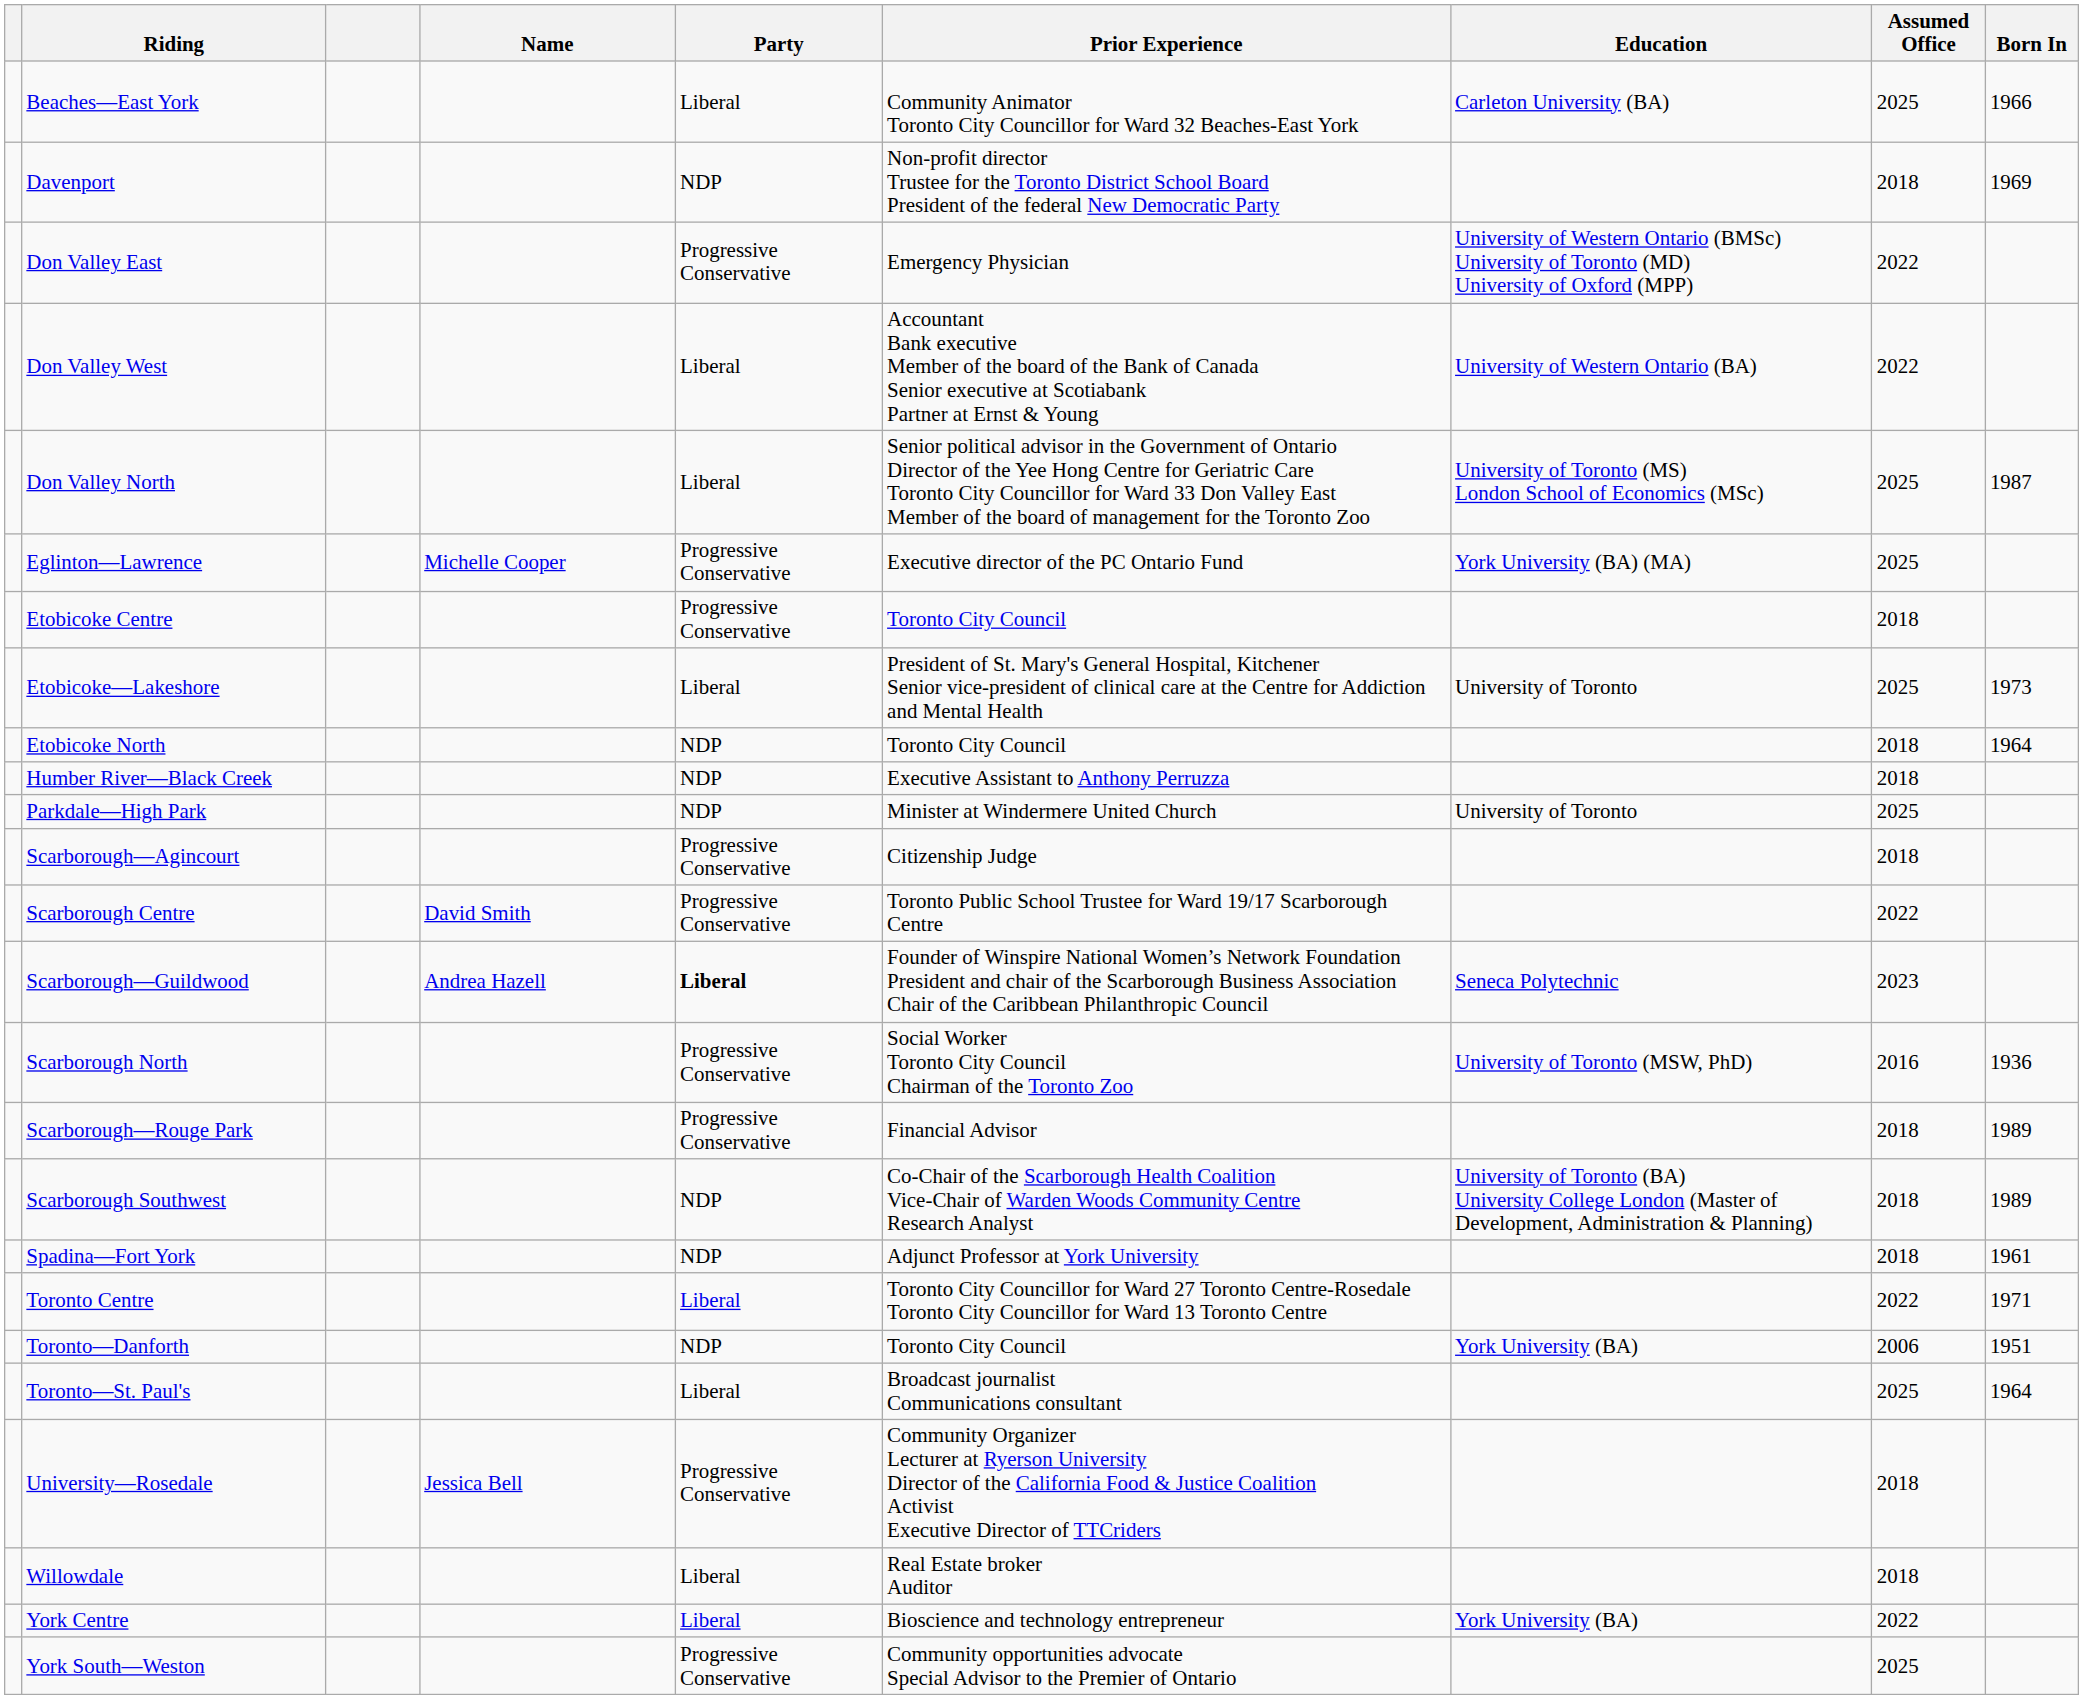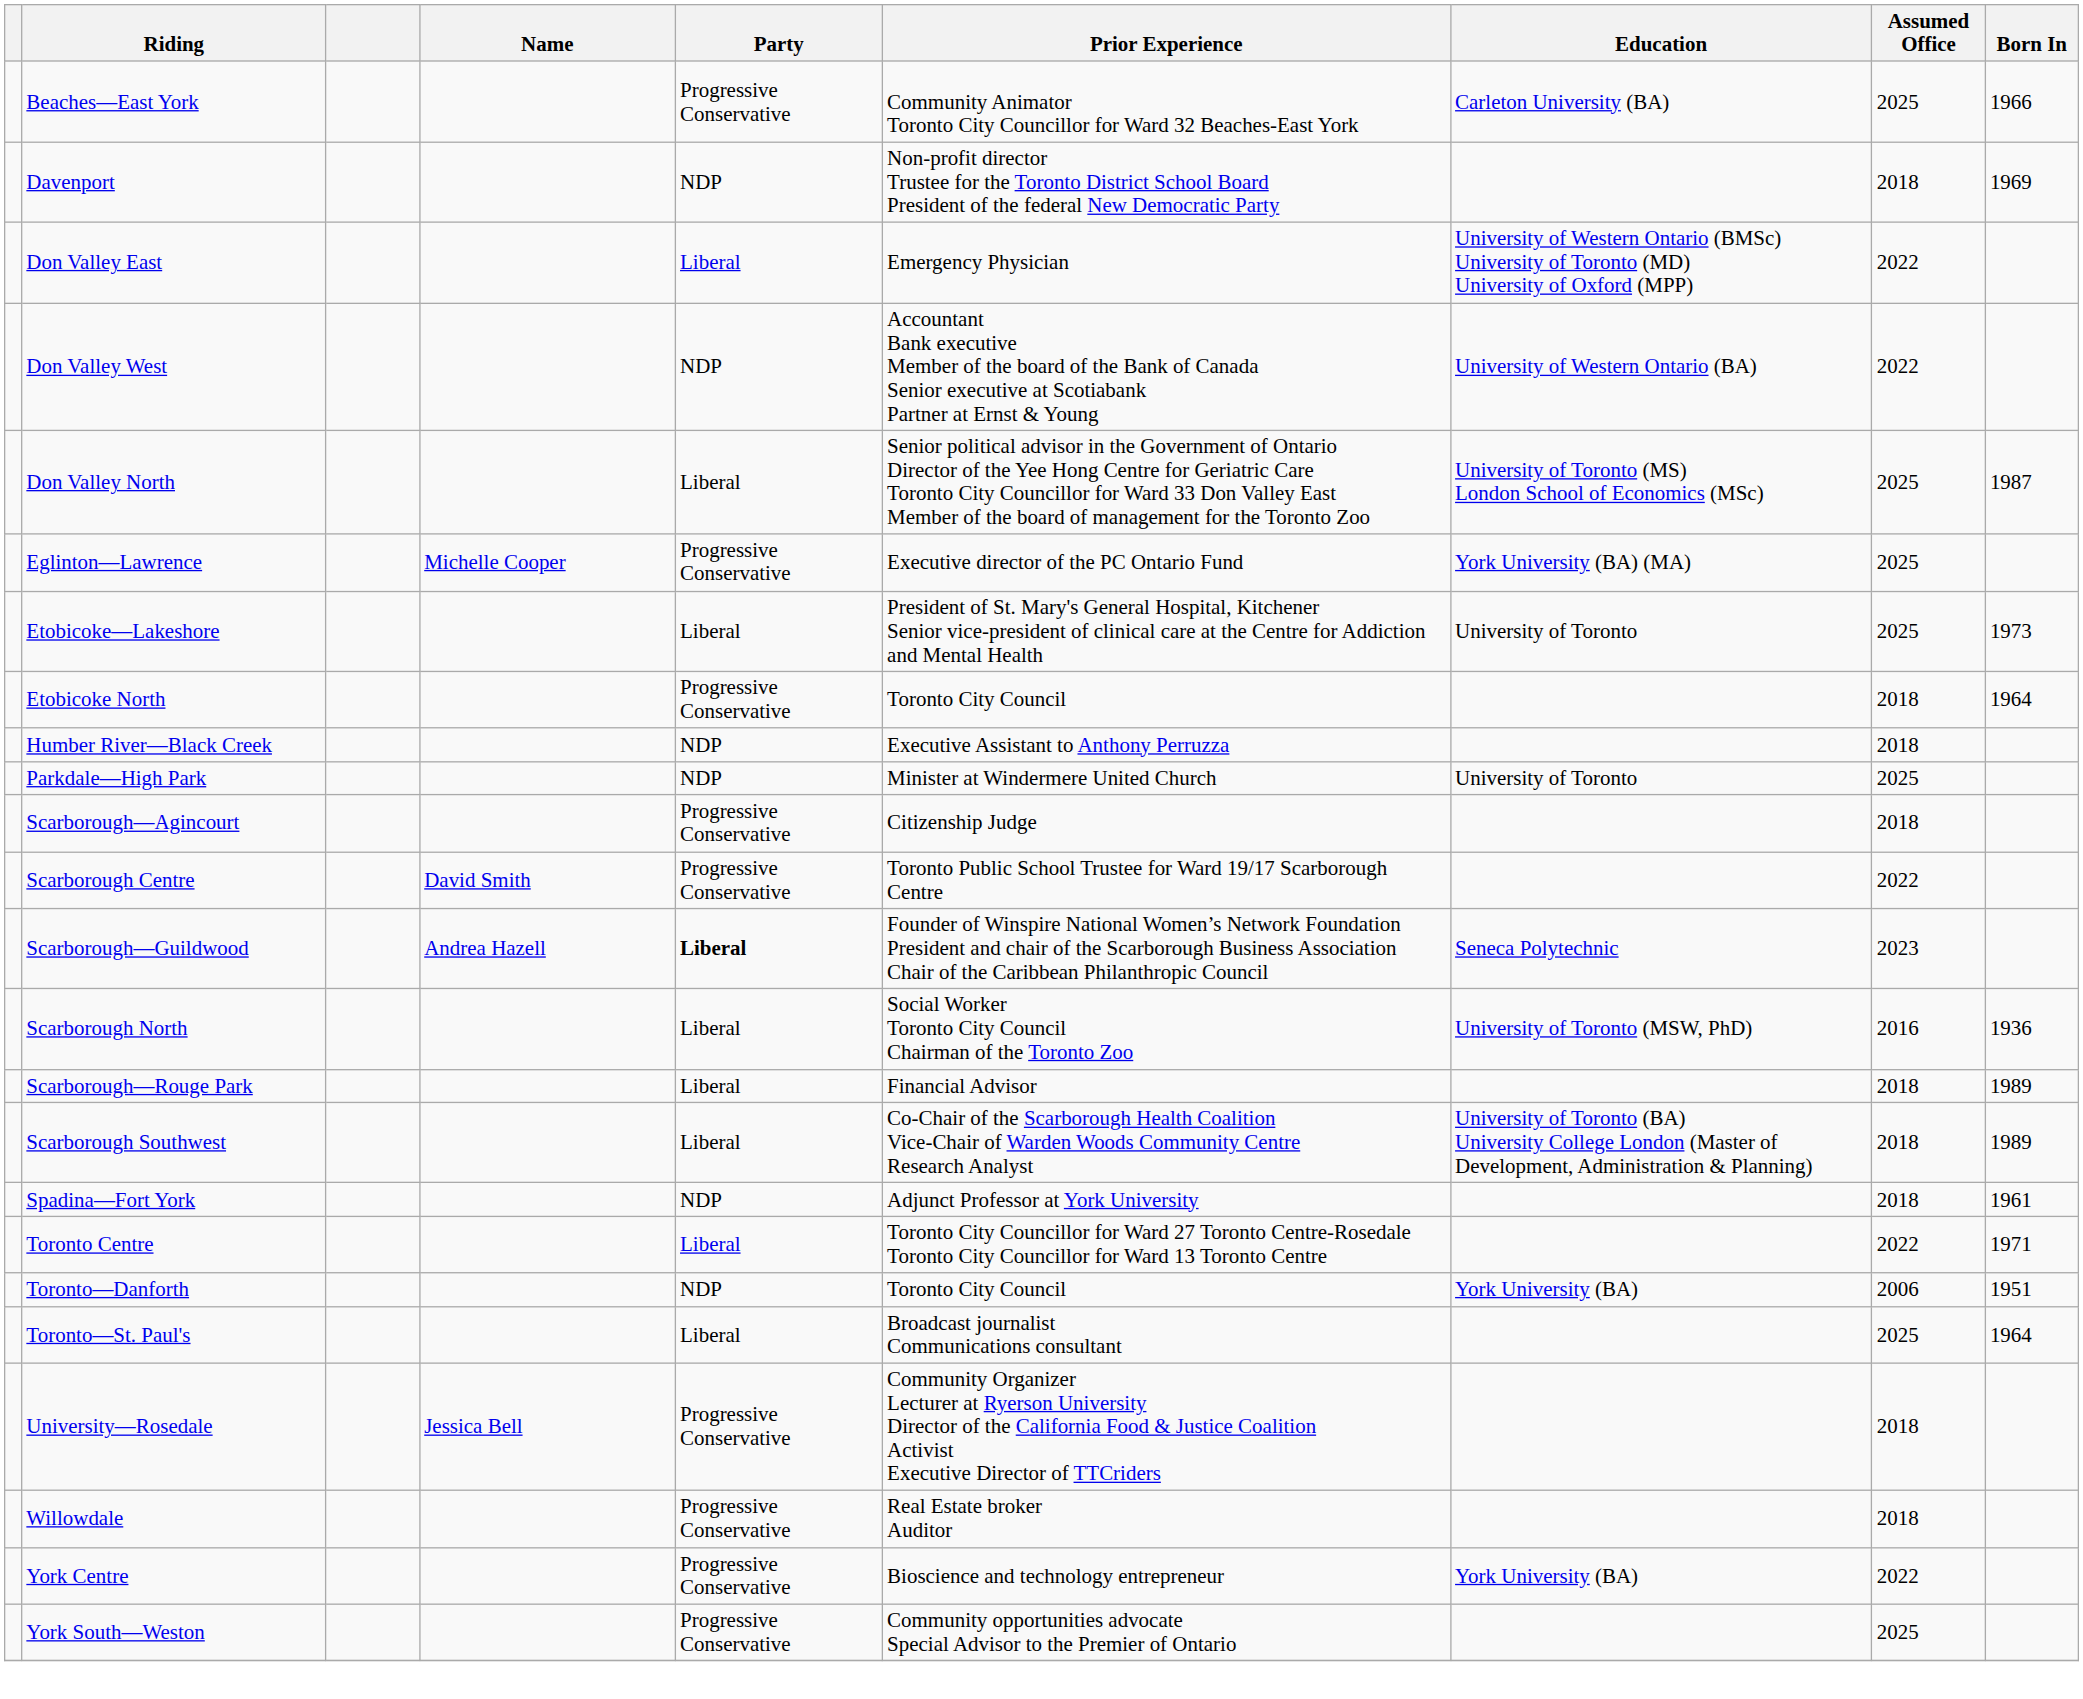(710, 101) Liberal -> (735, 101) Progressive Conservative
(735, 262) Progressive Conservative -> (710, 262) Liberal
(710, 366) Liberal -> (701, 366) NDP
- row: (99, 619)
(701, 744) NDP -> (735, 699) Progressive Conservative
(735, 1062) Progressive Conservative -> (710, 1028) Liberal
(735, 1130) Progressive Conservative -> (710, 1085) Liberal
(701, 1199) NDP -> (710, 1142) Liberal
(710, 1575) Liberal -> (735, 1518) Progressive Conservative
(710, 1620) Liberal -> (735, 1575) Progressive Conservative
